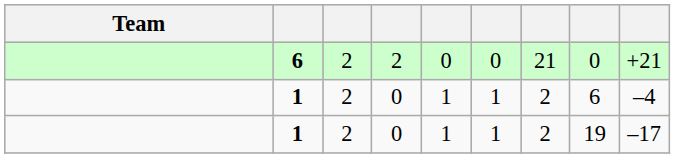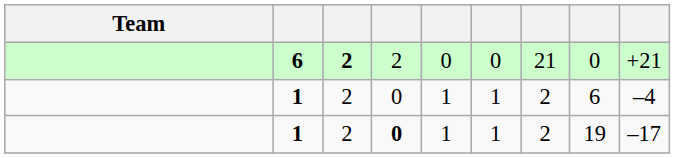(347, 60) normal -> (347, 60) bold
(397, 134) normal -> (397, 134) bold
